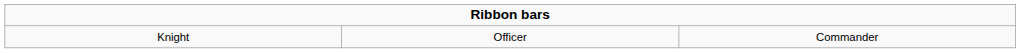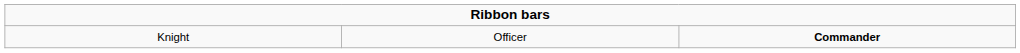(847, 37) normal -> (847, 36) bold
